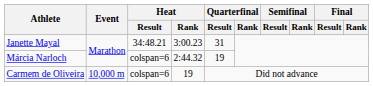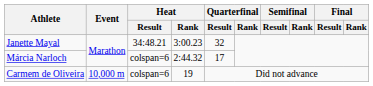(219, 43) 31 -> (219, 43) 32
(219, 58) 19 -> (219, 58) 17
